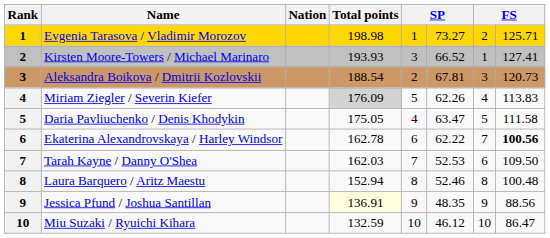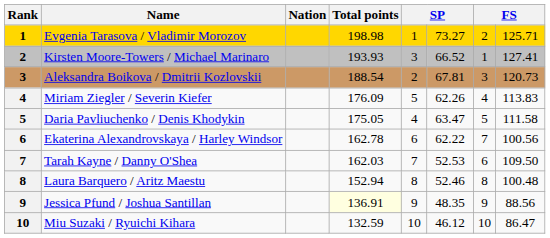(365, 98) lightgrey background -> (365, 98) no background
(520, 139) bold -> (520, 139) normal
